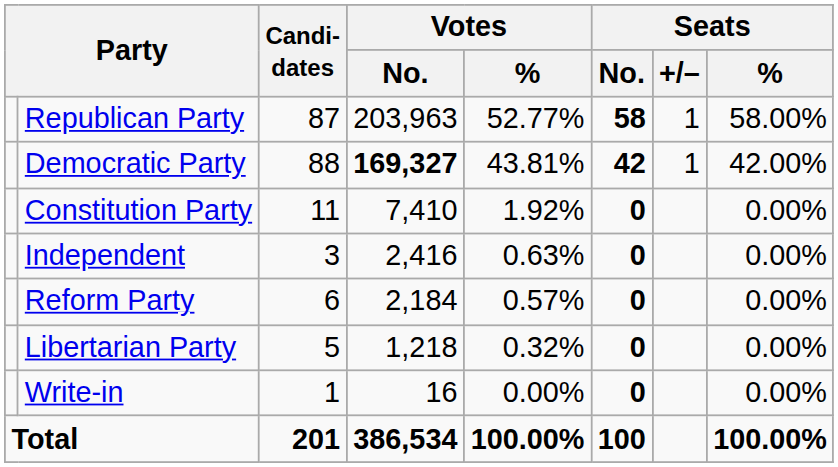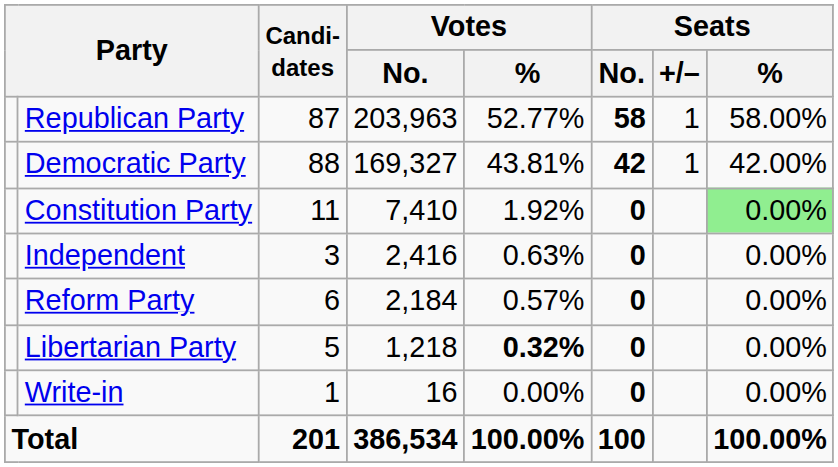(405, 164) bold -> (405, 164) normal
(786, 210) no background -> (786, 210) lightgreen background
(544, 347) normal -> (544, 347) bold
